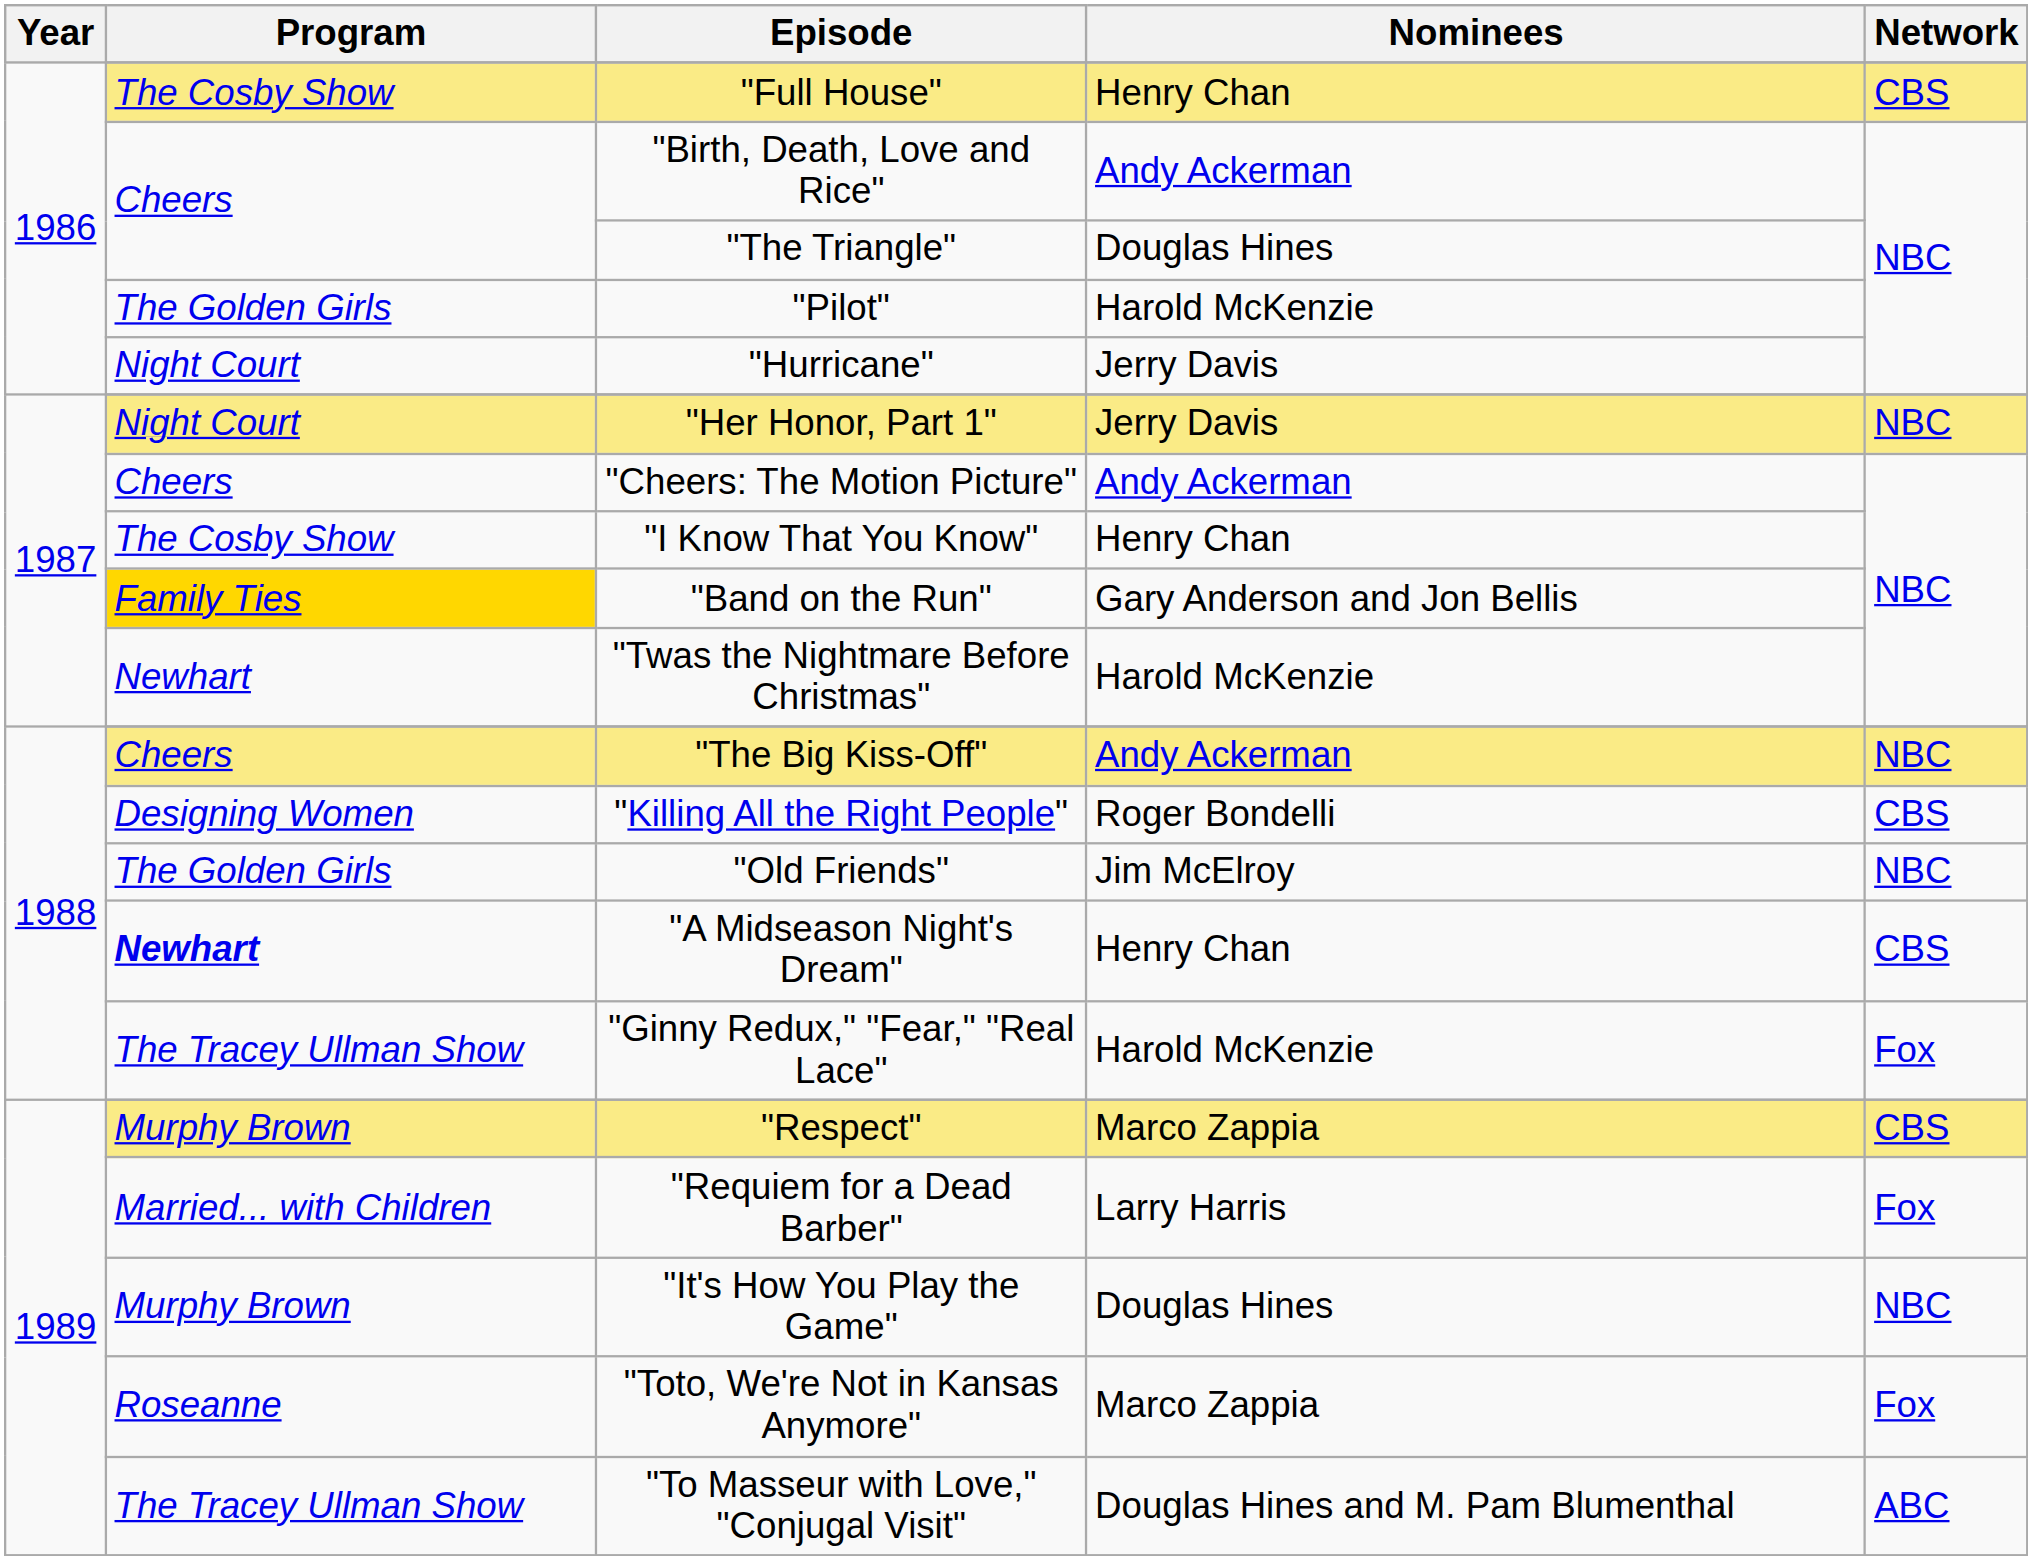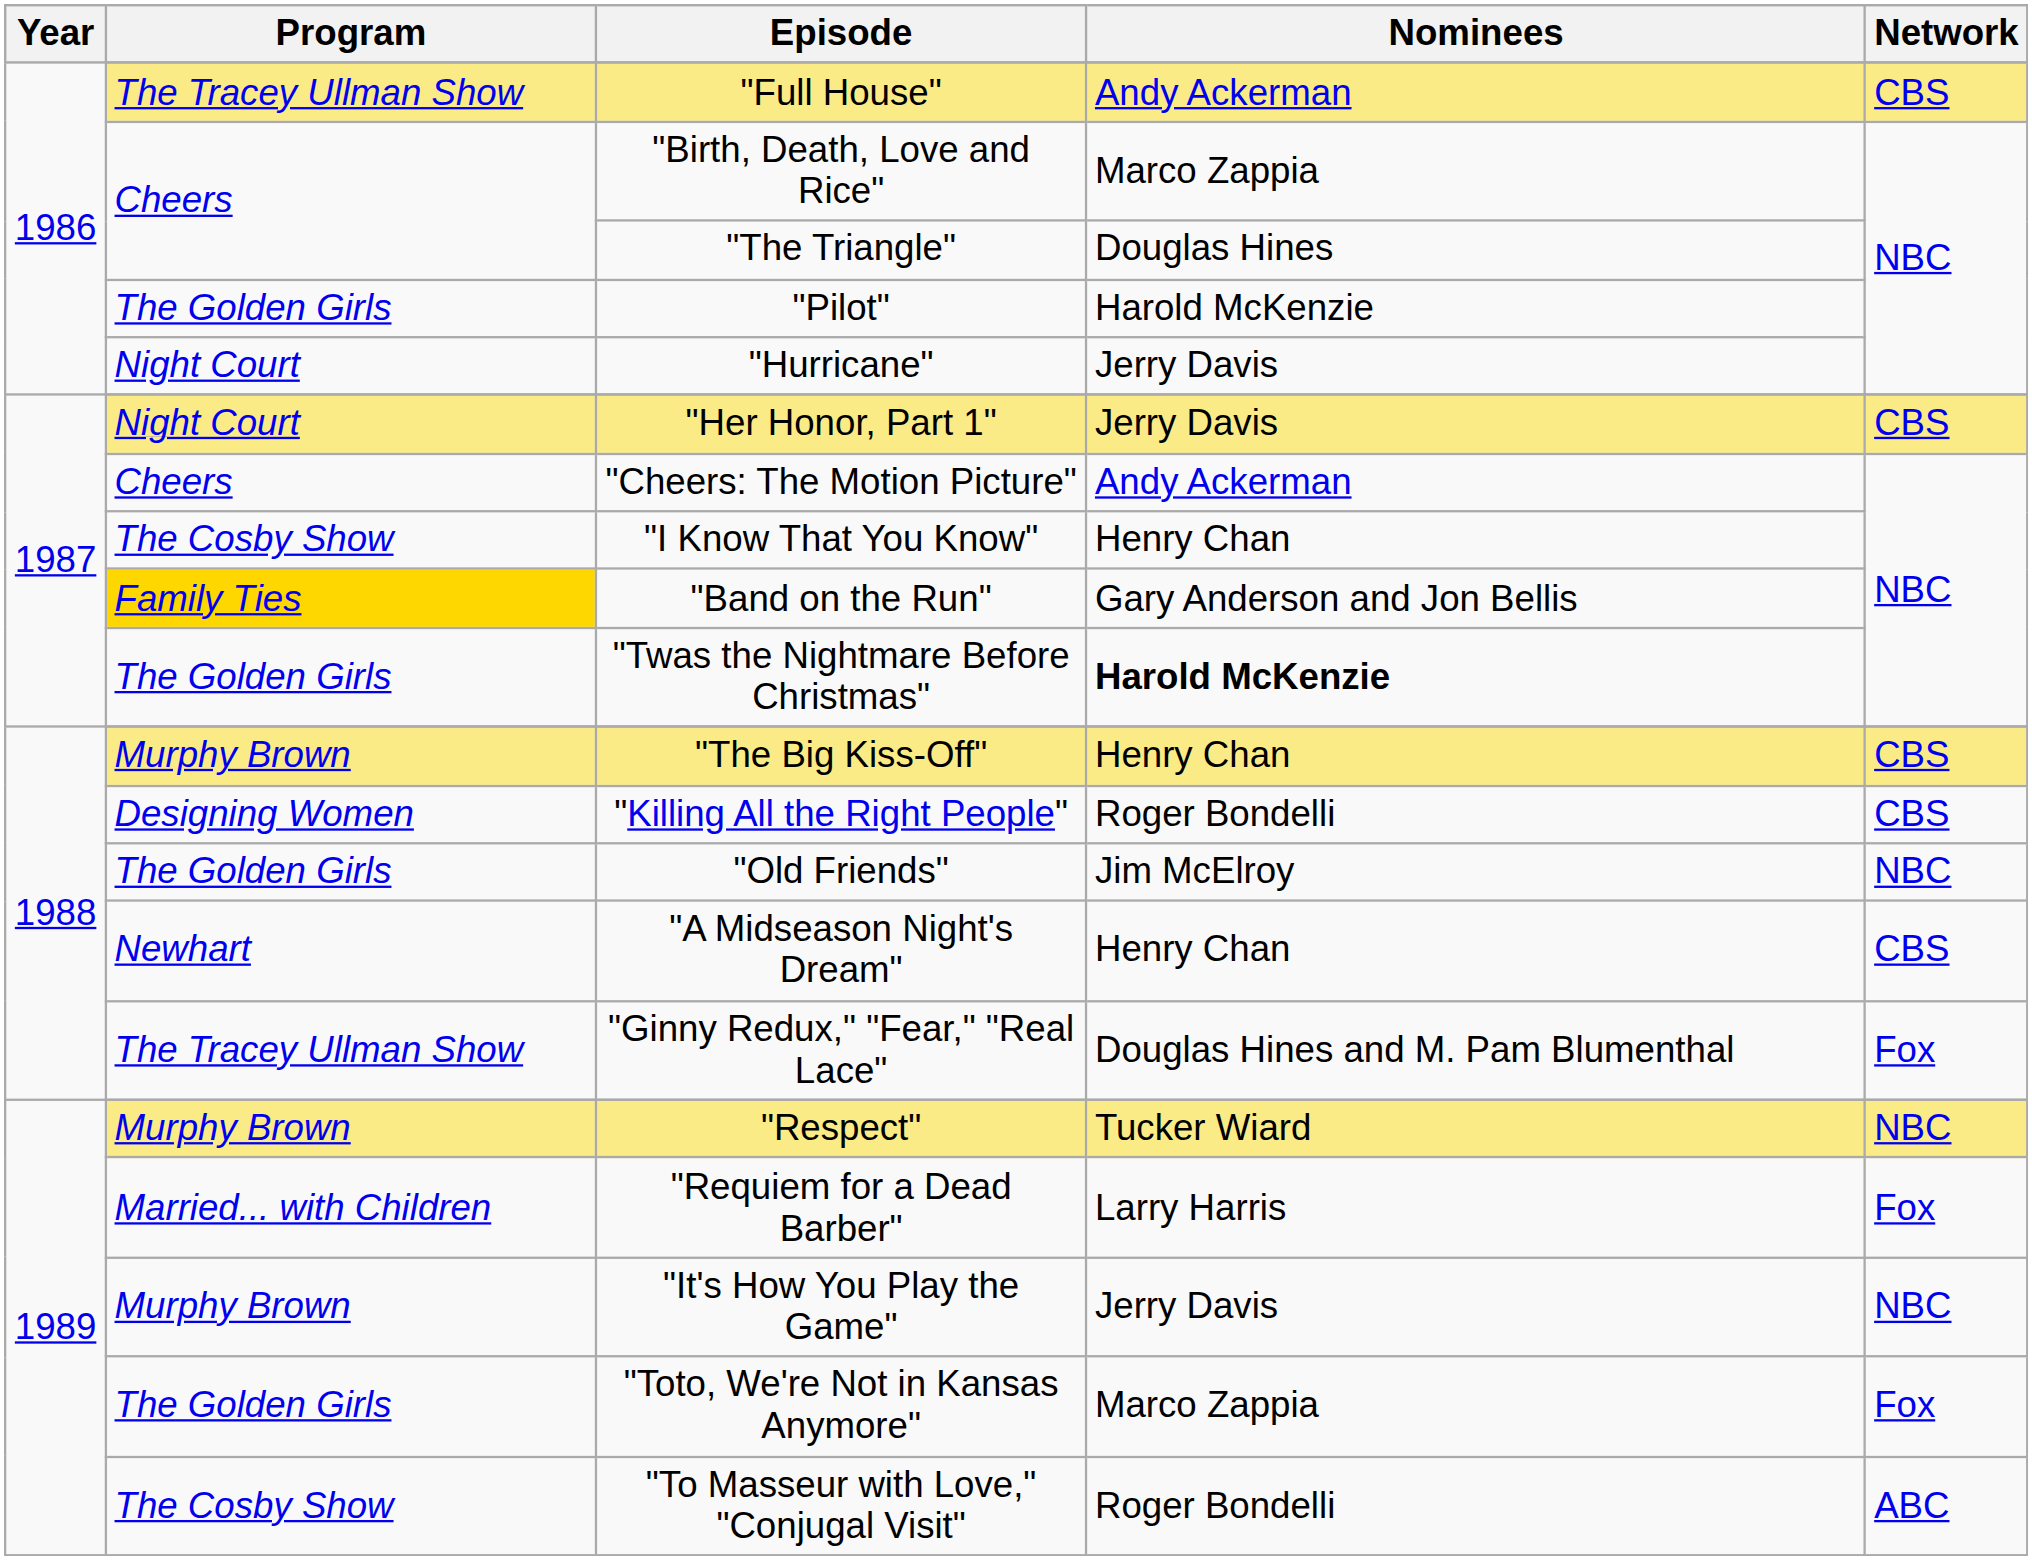(254, 91) The Cosby Show -> (319, 91) The Tracey Ullman Show
(1193, 91) Henry Chan -> (1223, 91) Andy Ackerman
(1223, 170) Andy Ackerman -> (1207, 170) Marco Zappia
(1913, 423) NBC -> (1912, 423) CBS
(183, 676) Newhart -> (253, 676) The Golden Girls
(1235, 676) normal -> (1243, 676) bold
(174, 755) Cheers -> (233, 755) Murphy Brown
(1223, 755) Andy Ackerman -> (1193, 755) Henry Chan
(1913, 755) NBC -> (1912, 755) CBS
(187, 950) bold -> (183, 950) normal
(1235, 1049) Harold McKenzie -> (1415, 1049) Douglas Hines and M. Pam Blumenthal
(1207, 1128) Marco Zappia -> (1203, 1128) Tucker Wiard
(1912, 1128) CBS -> (1913, 1128) NBC
(1214, 1306) Douglas Hines -> (1187, 1306) Jerry Davis
(198, 1405) Roseanne -> (253, 1405) The Golden Girls
(319, 1504) The Tracey Ullman Show -> (254, 1504) The Cosby Show
(1415, 1504) Douglas Hines and M. Pam Blumenthal -> (1215, 1504) Roger Bondelli
